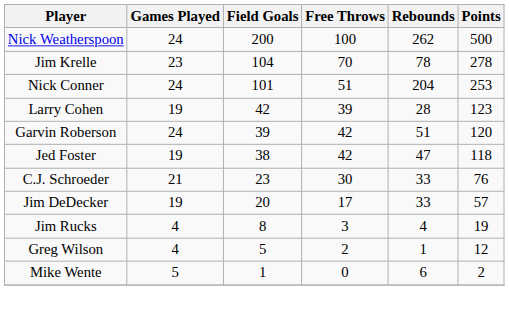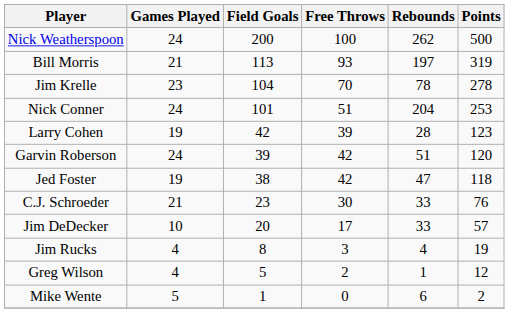+ row: (66, 62)
(175, 202) 19 -> (175, 226) 10
